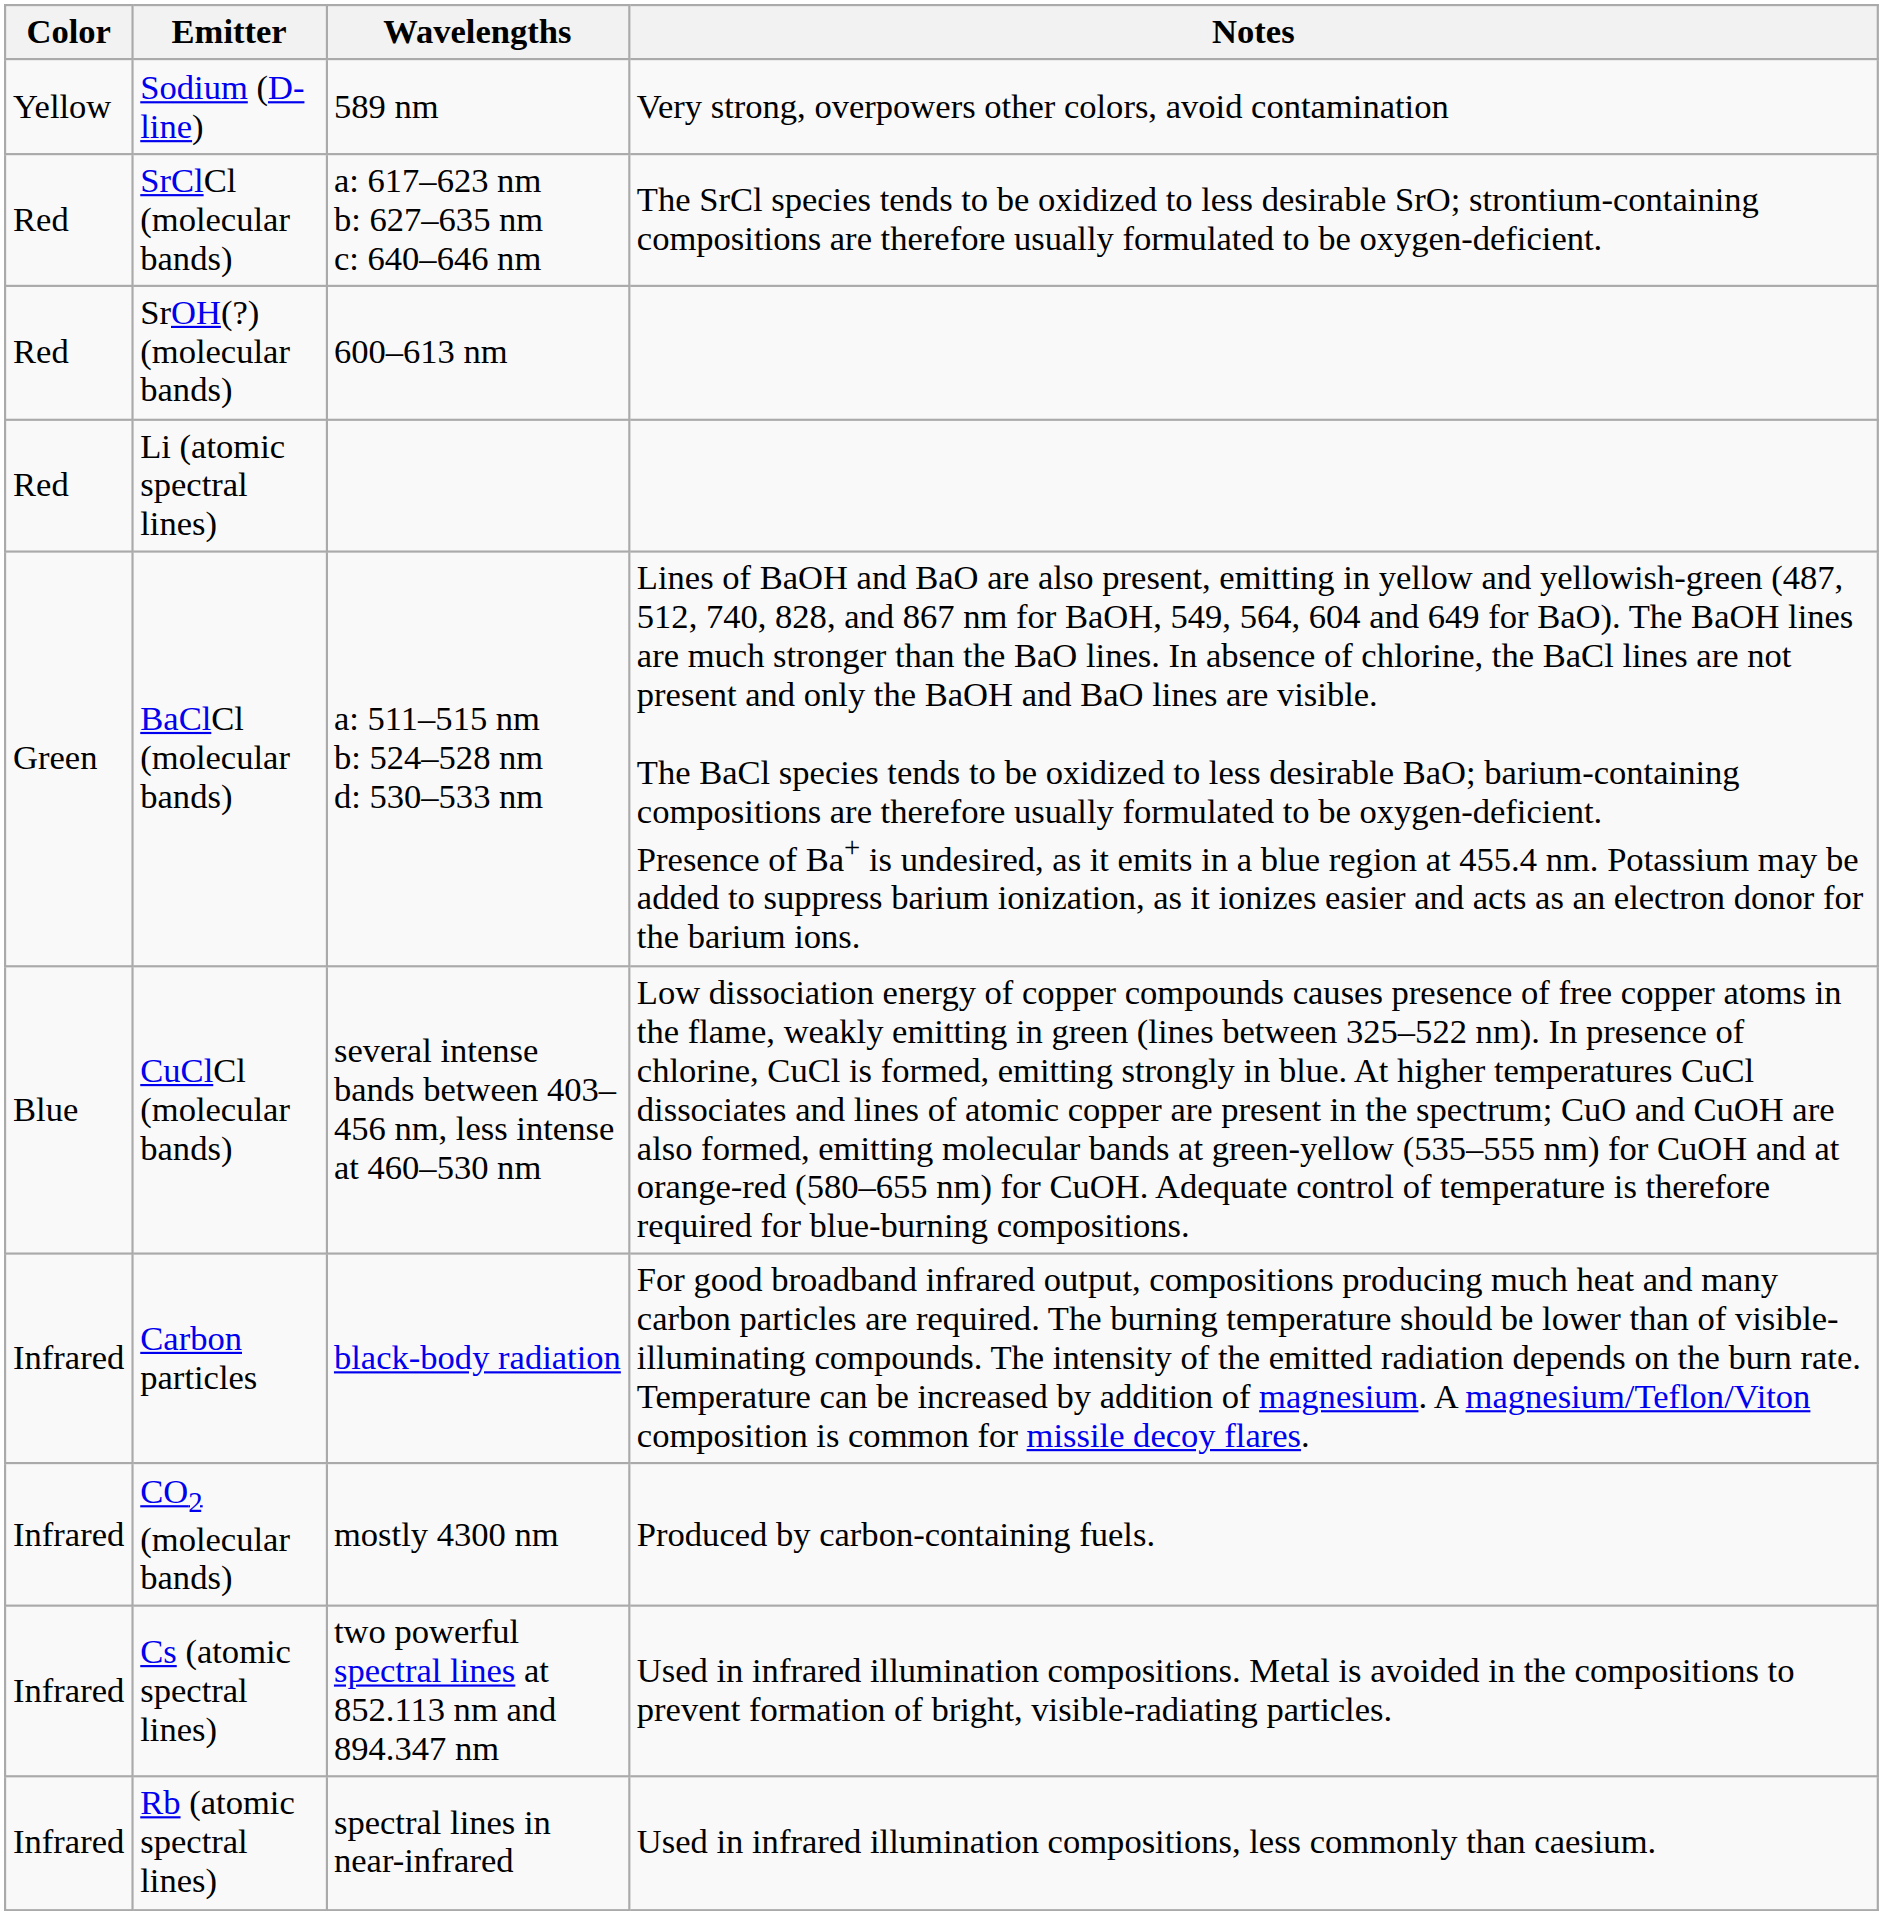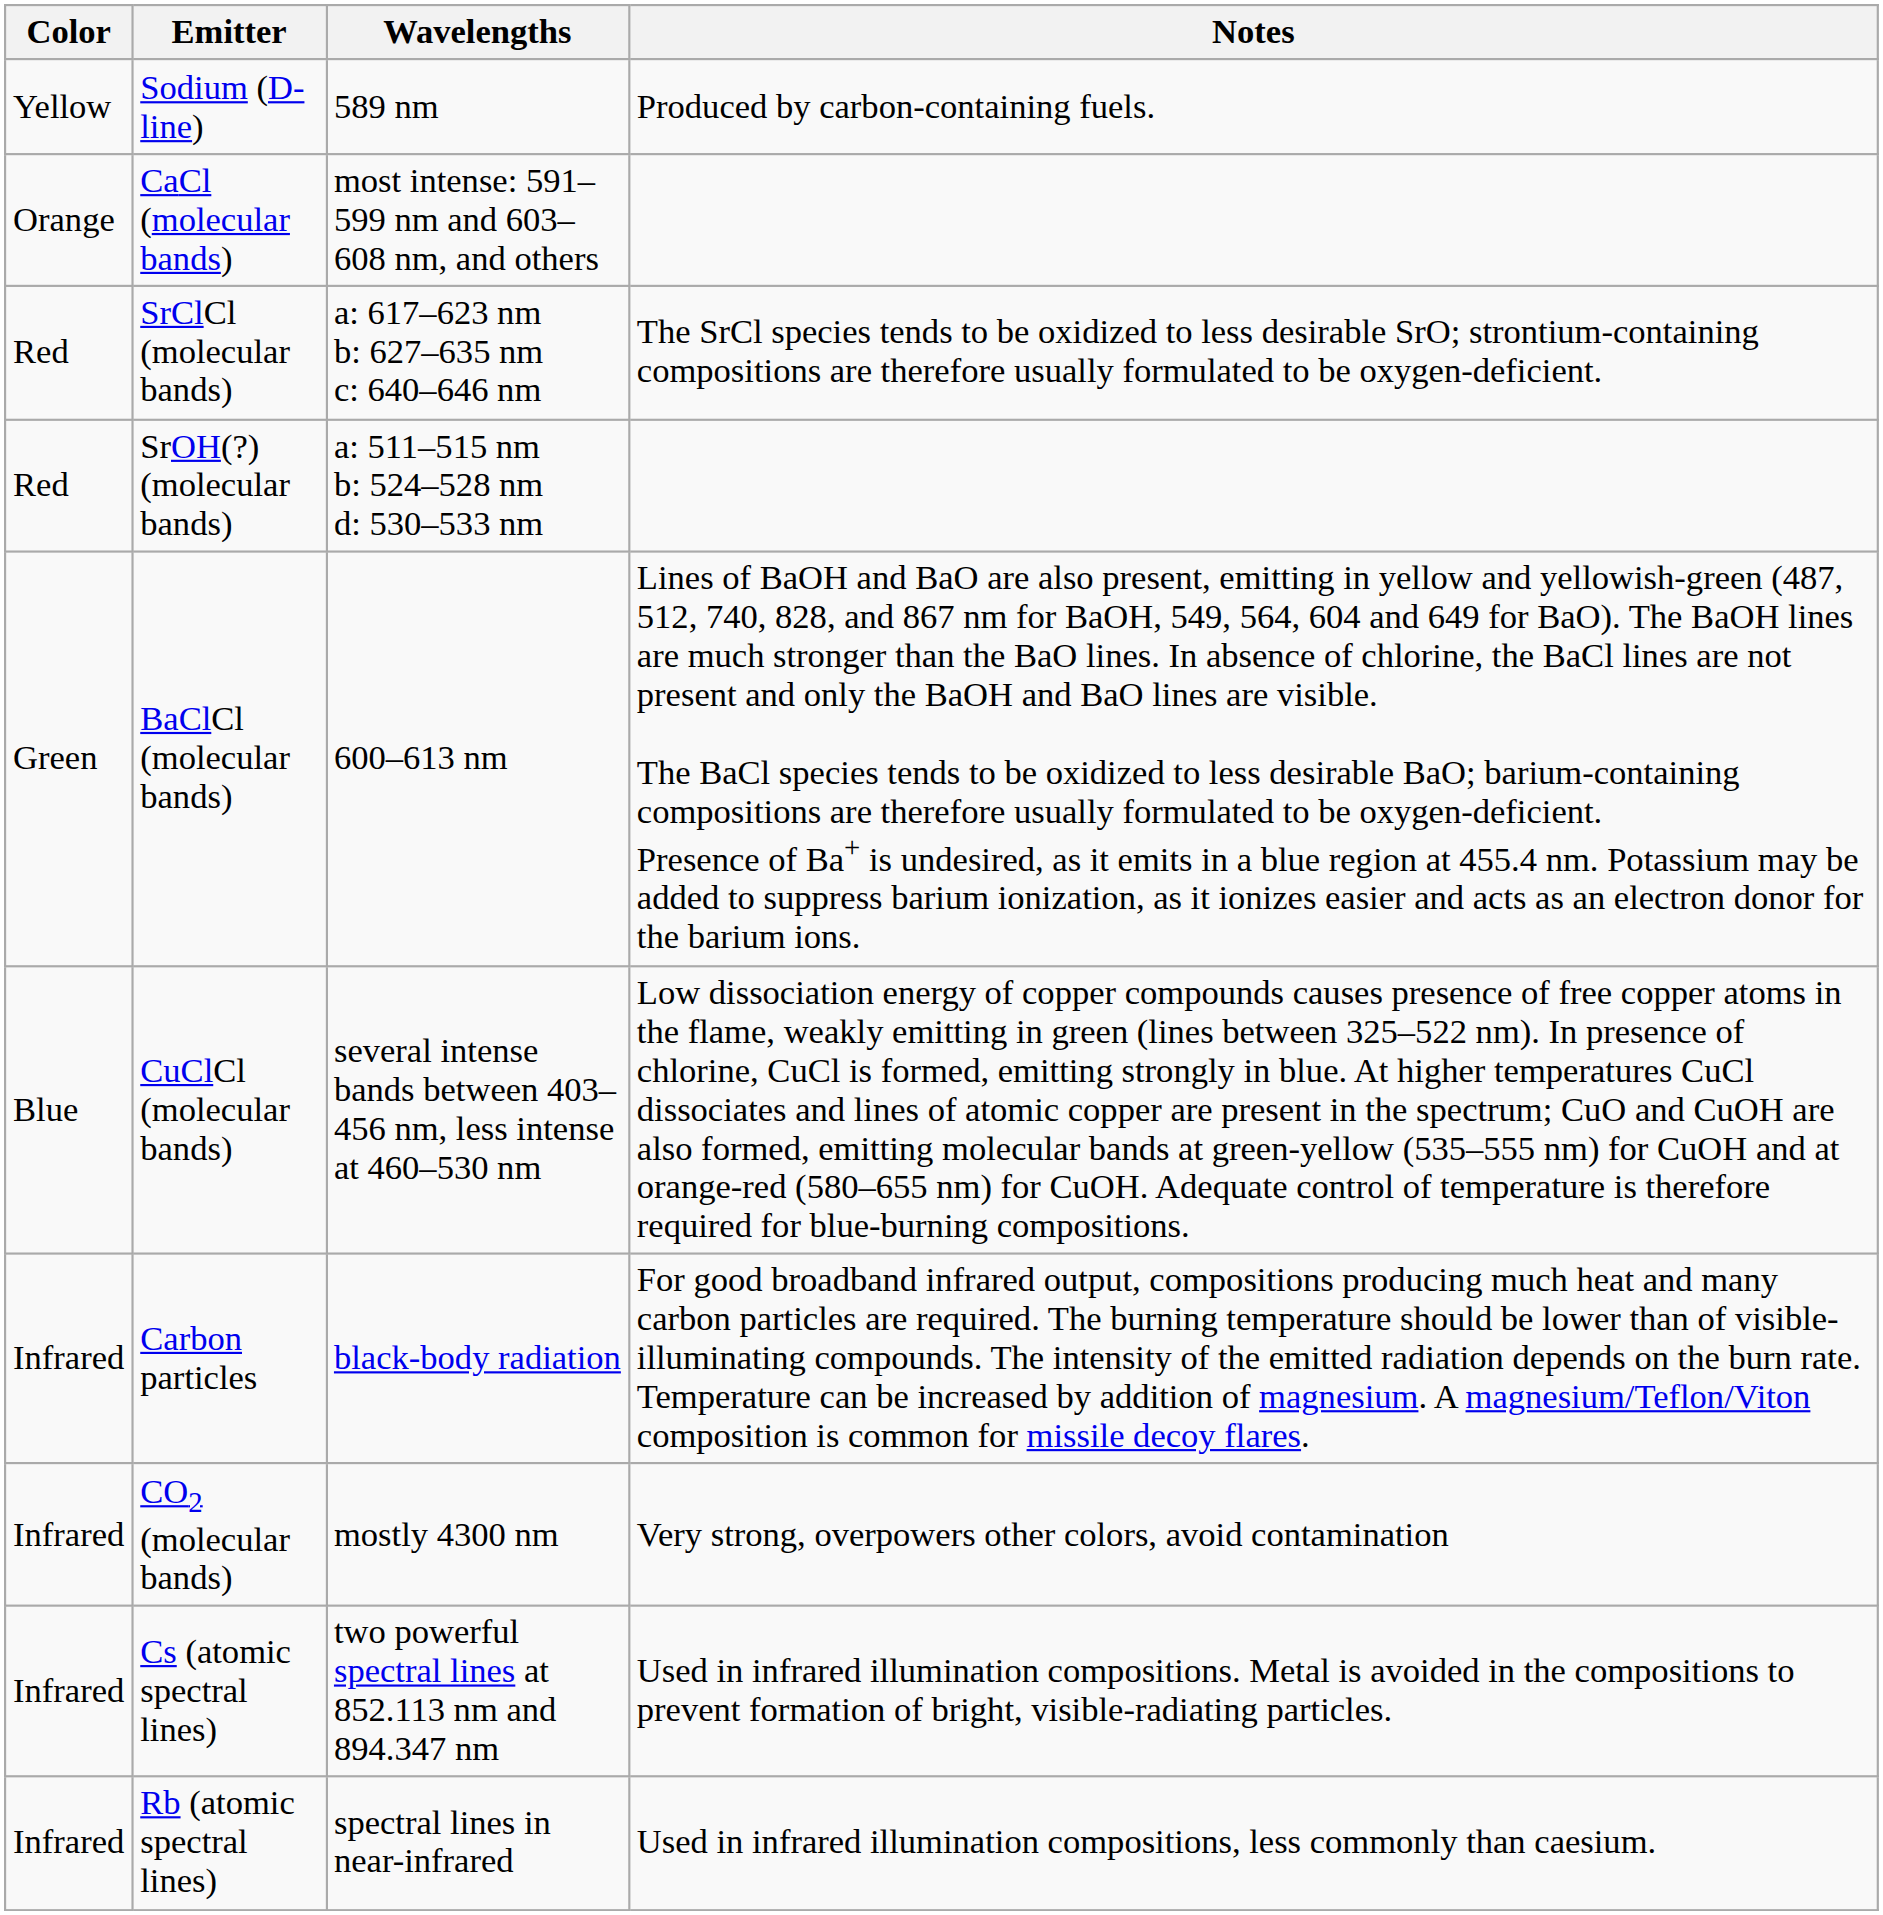(1043, 106) Very strong, overpowers other colors, avoid contamination -> (896, 106) Produced by carbon-containing fuels.
+ row: (215, 219)
(421, 351) 600–613 nm -> (439, 484) a: 511–515 nm b: 524–528 nm d: 530–533 nm
- row: (213, 484)
(439, 757) a: 511–515 nm b: 524–528 nm d: 530–533 nm -> (421, 757) 600–613 nm
(896, 1534) Produced by carbon-containing fuels. -> (1043, 1534) Very strong, overpowers other colors, avoid contamination
